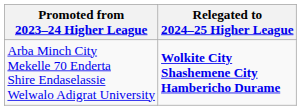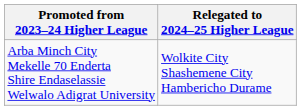(221, 72) bold -> (216, 72) normal
